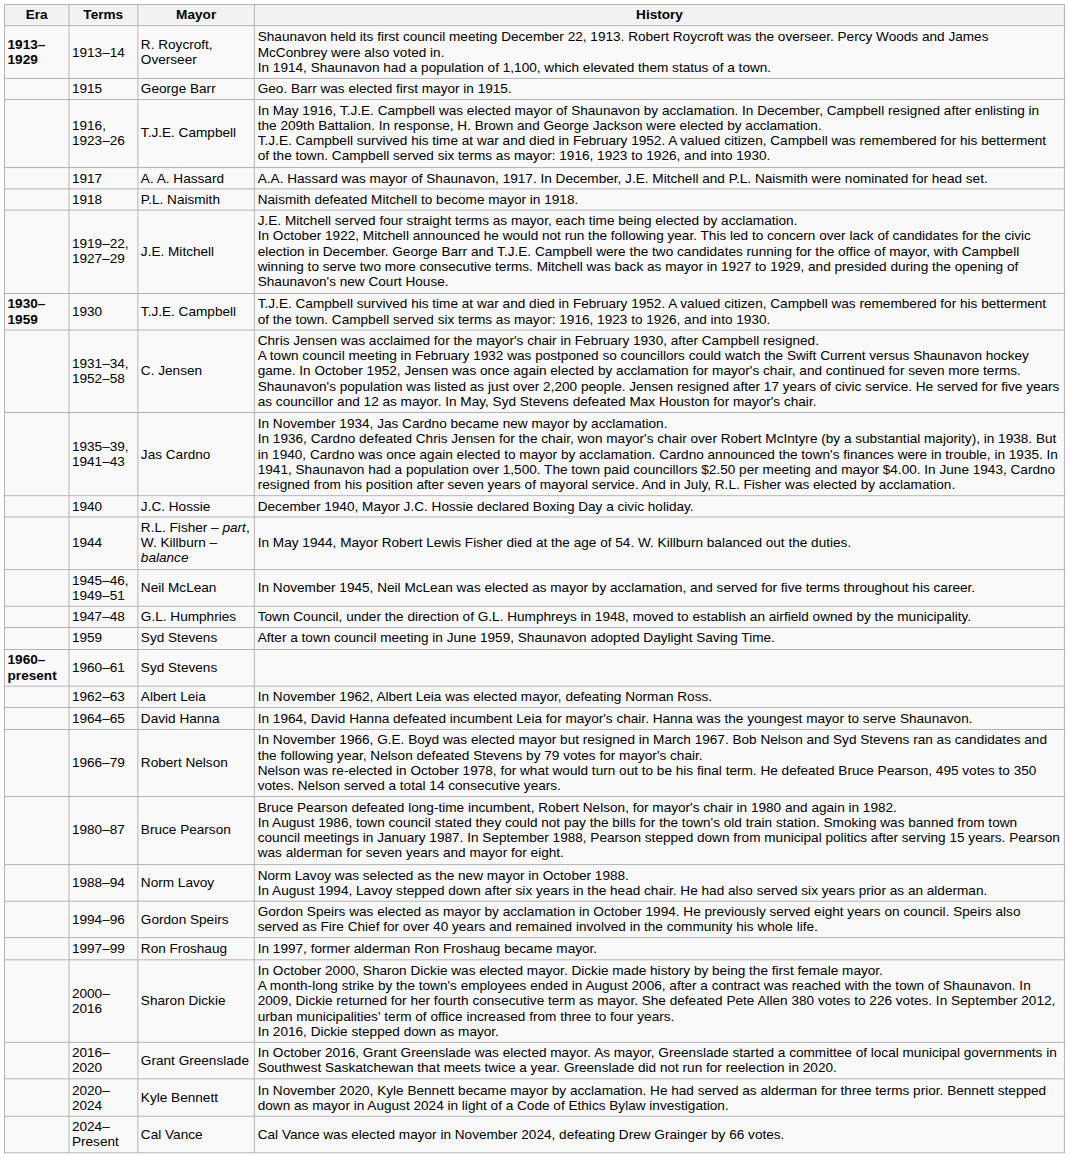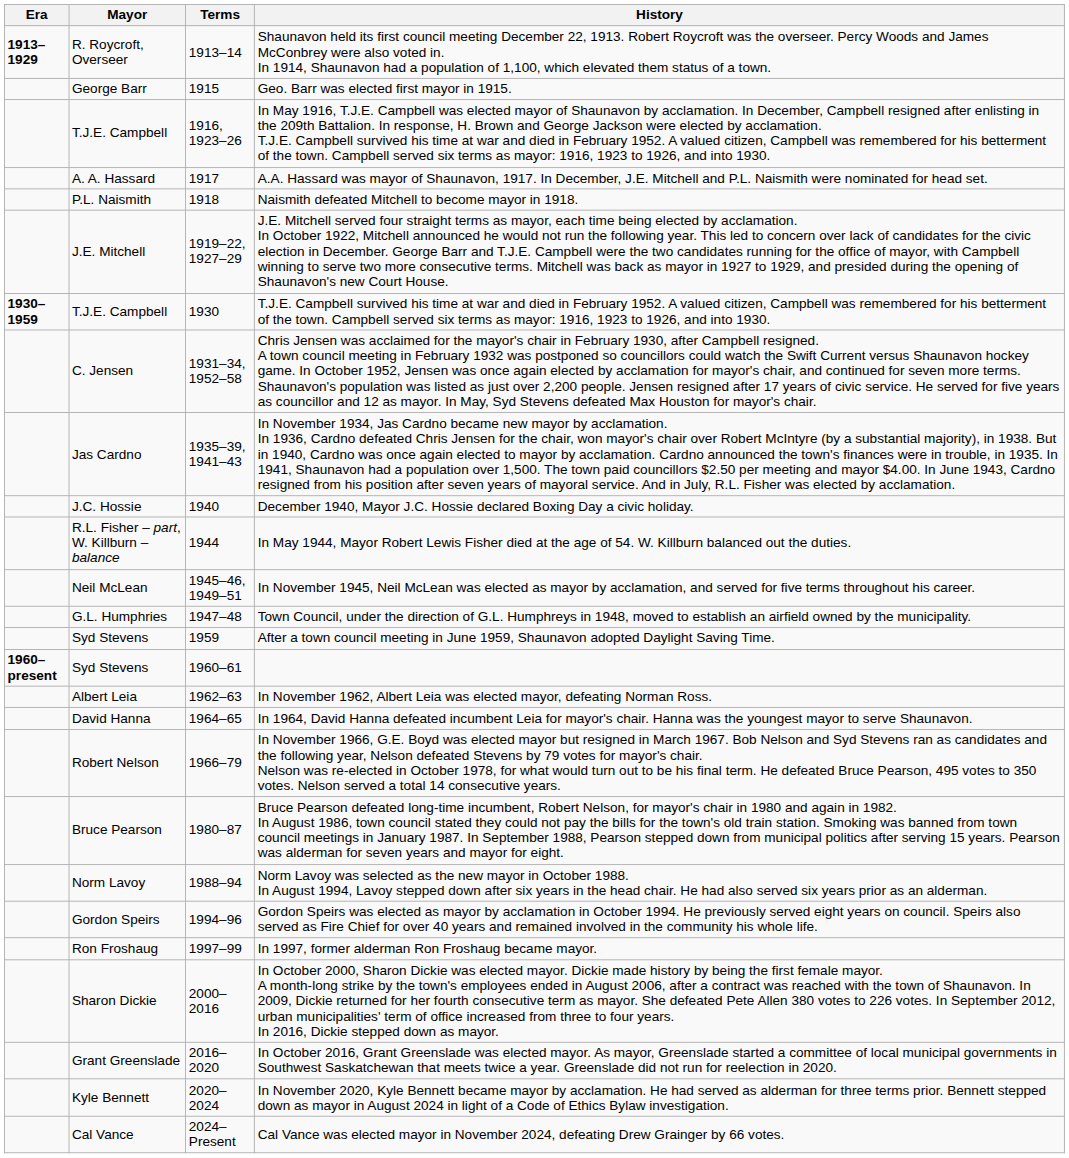columns swapped: (196, 15) <-> (103, 15)
